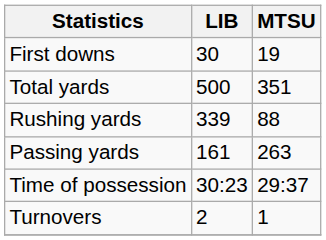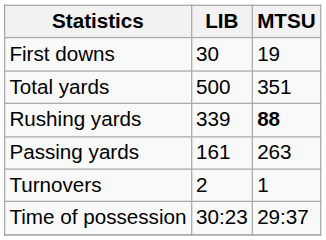(269, 119) normal -> (269, 119) bold
rows swapped: (55, 217) <-> (98, 185)
